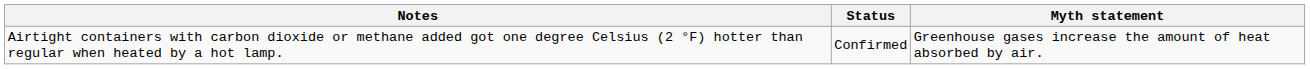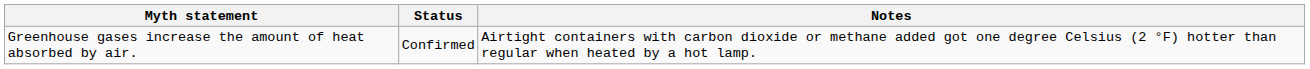columns swapped: (1108, 16) <-> (418, 16)
